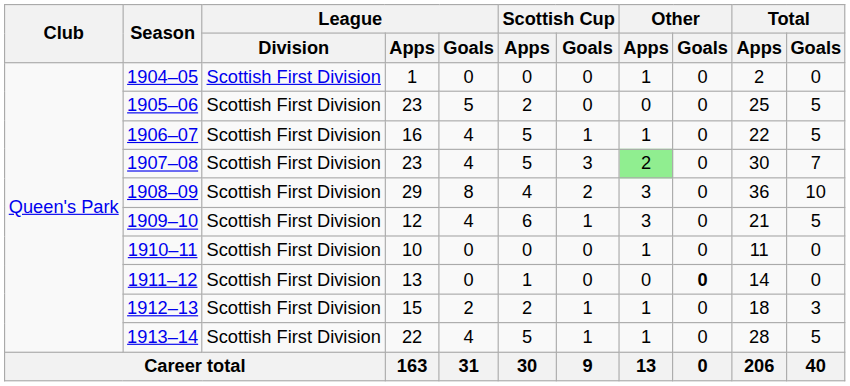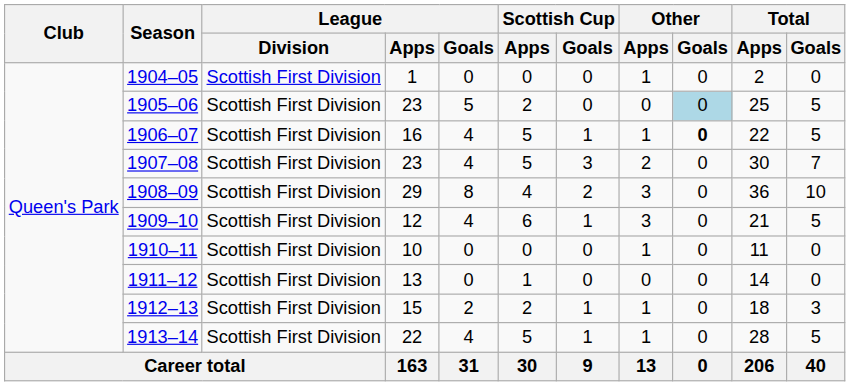(703, 105) no background -> (703, 105) lightblue background
(703, 134) normal -> (703, 134) bold
(646, 163) lightgreen background -> (646, 163) no background
(703, 279) bold -> (703, 279) normal
